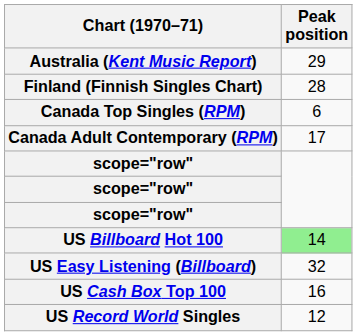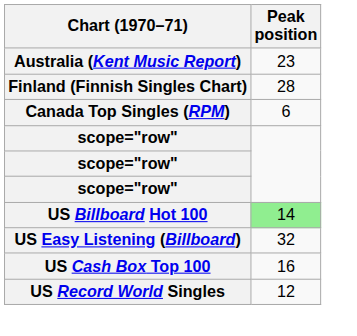(317, 61) 29 -> (286, 61) 23
- row: (143, 138)
